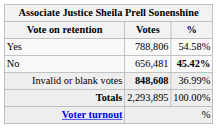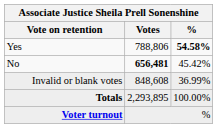(194, 47) normal -> (193, 47) bold
(152, 64) normal -> (152, 64) bold
(193, 64) bold -> (194, 64) normal
(152, 81) bold -> (152, 81) normal
